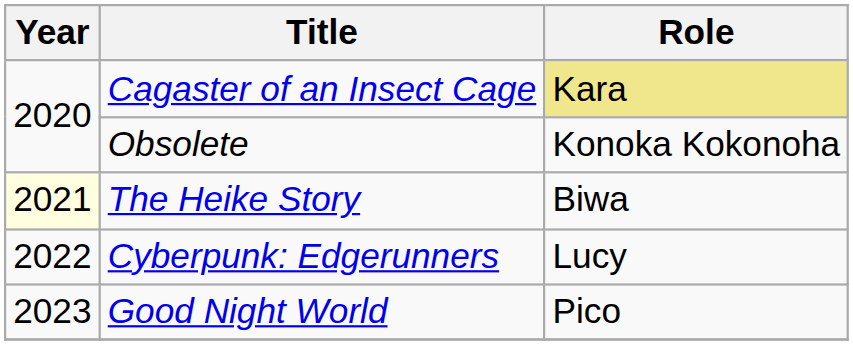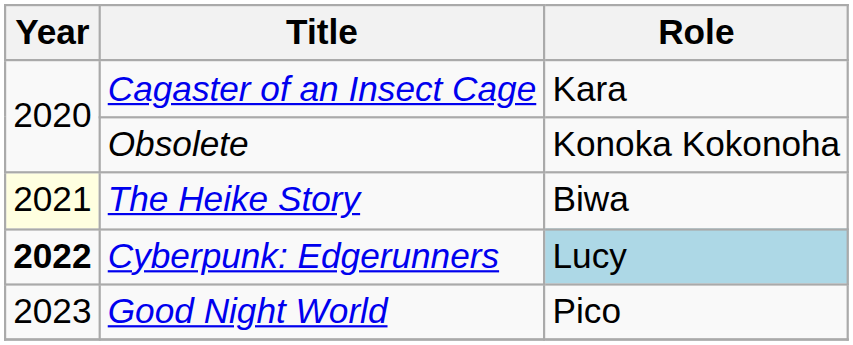(590, 88) khaki background -> (590, 88) no background
(52, 255) normal -> (52, 255) bold
(590, 255) no background -> (590, 255) lightblue background
